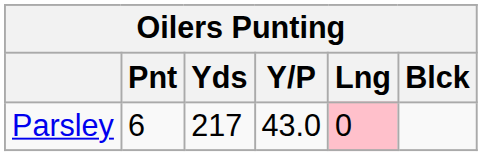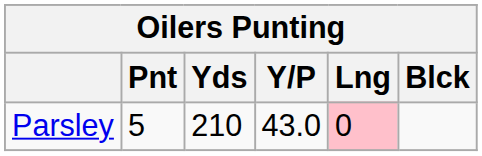(137, 125) 6 -> (137, 125) 5
(217, 125) 217 -> (217, 125) 210
